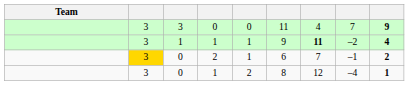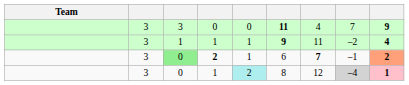(284, 27) normal -> (284, 27) bold
(284, 42) normal -> (284, 42) bold
(318, 42) bold -> (318, 42) normal
(146, 57) gold background -> (146, 57) no background
(180, 57) no background -> (180, 57) lightgreen background
(215, 57) normal -> (215, 57) bold
(318, 57) normal -> (318, 57) bold
(387, 57) no background -> (387, 57) lightsalmon background
(249, 73) no background -> (249, 73) paleturquoise background
(352, 73) no background -> (352, 73) lightgrey background
(387, 73) no background -> (387, 73) pink background
